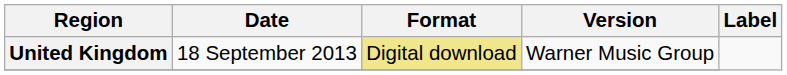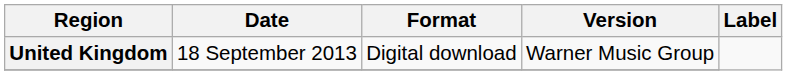(441, 53) khaki background -> (441, 53) no background
